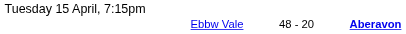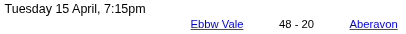(375, 25) bold -> (374, 25) normal
